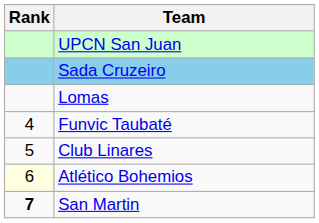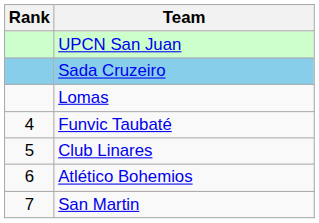(29, 177) lightyellow background -> (29, 177) no background
(29, 204) bold -> (29, 204) normal
